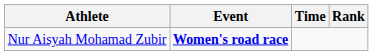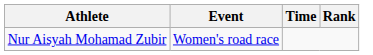(231, 39) bold -> (226, 39) normal
